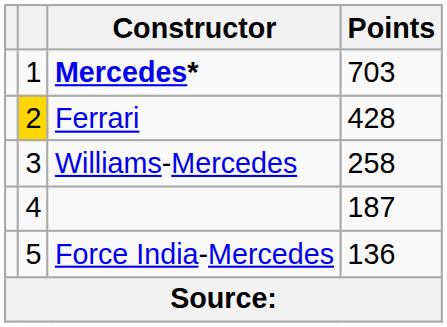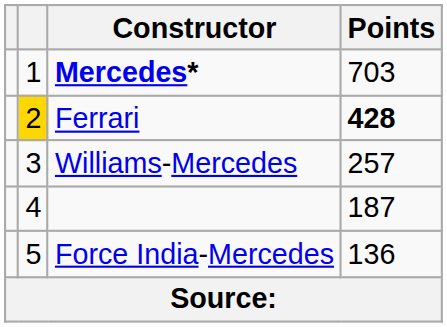(372, 118) normal -> (372, 118) bold
(372, 163) 258 -> (372, 163) 257
